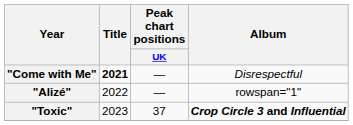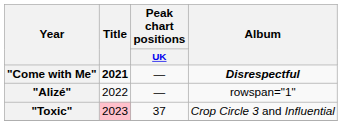(268, 74) normal -> (263, 74) bold
(115, 111) no background -> (115, 111) pink background
(268, 111) bold -> (263, 111) normal
